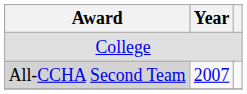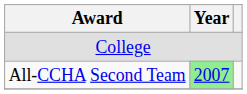(97, 74) lightgrey background -> (97, 74) no background
(212, 74) no background -> (212, 74) lightgreen background
